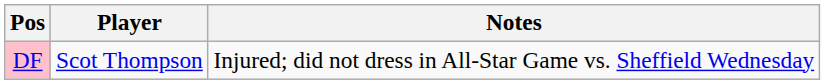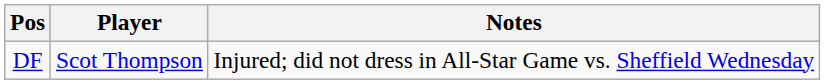(28, 60) pink background -> (28, 60) no background
